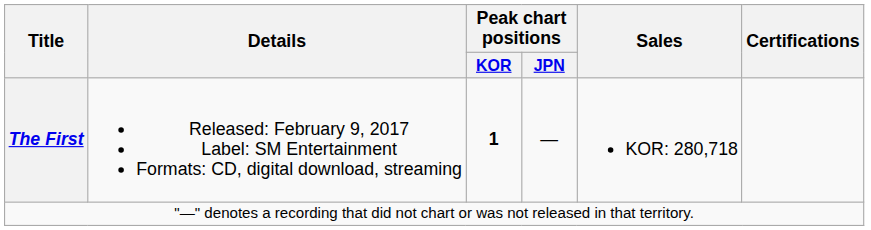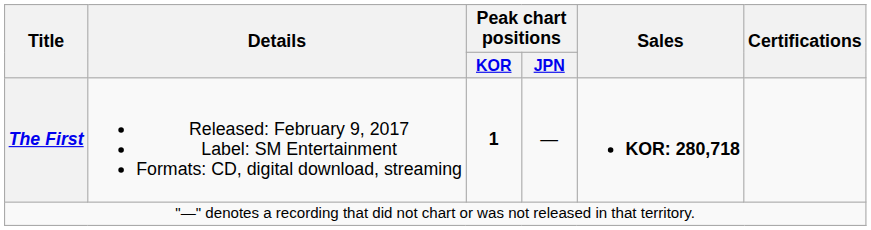(659, 150) normal -> (660, 150) bold
